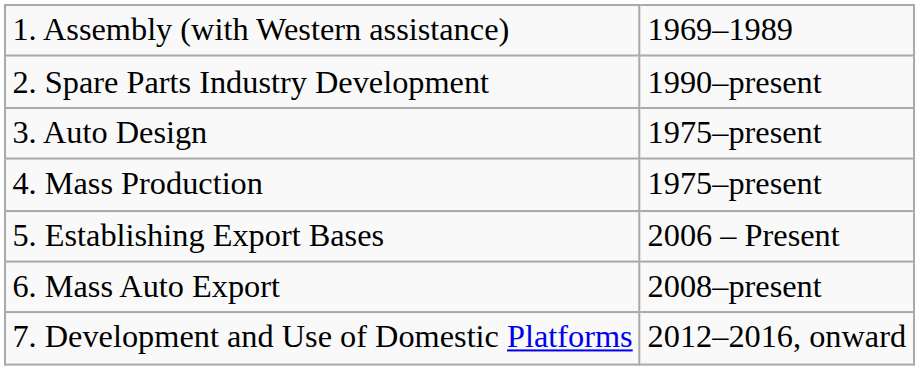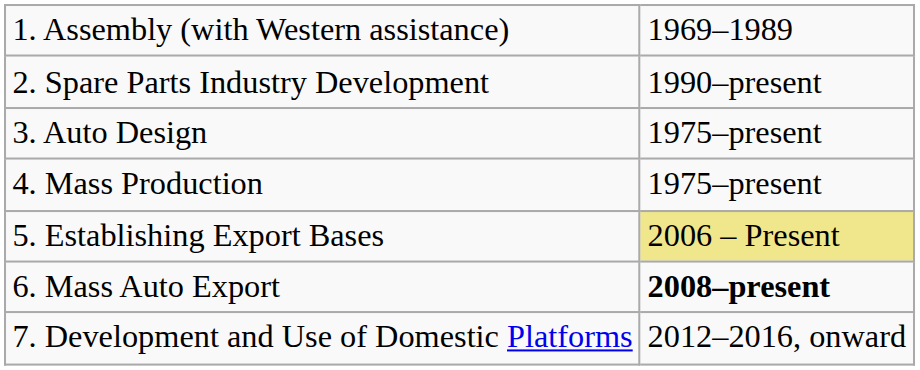(744, 235) no background -> (744, 235) khaki background
(735, 286) normal -> (739, 286) bold
